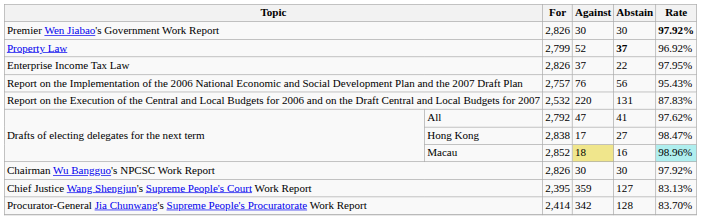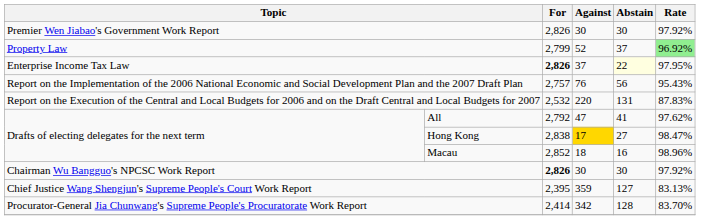(676, 30) bold -> (675, 30) normal
(622, 48) bold -> (622, 48) normal
(675, 48) no background -> (675, 48) lightgreen background
(558, 65) normal -> (558, 65) bold
(622, 65) no background -> (622, 65) lightyellow background
(581, 135) no background -> (581, 135) gold background
(581, 153) khaki background -> (581, 153) no background
(675, 153) paleturquoise background -> (675, 153) no background
(558, 170) normal -> (558, 170) bold
